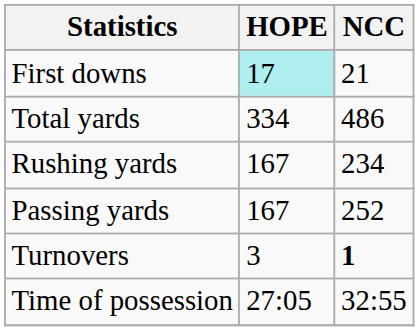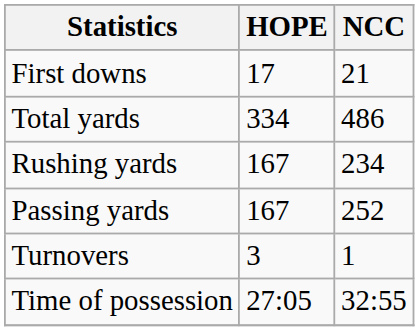(261, 73) paleturquoise background -> (261, 73) no background
(348, 255) bold -> (348, 255) normal
